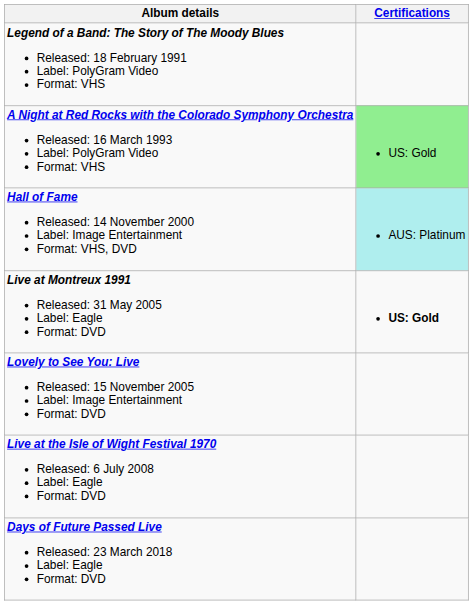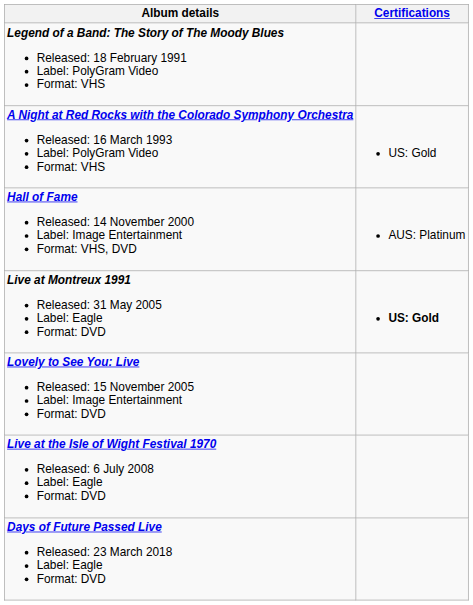(412, 153) lightgreen background -> (412, 153) no background
(412, 236) paleturquoise background -> (412, 236) no background
